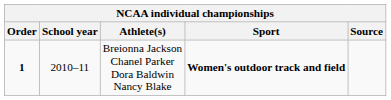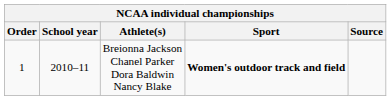(22, 67) bold -> (22, 67) normal
